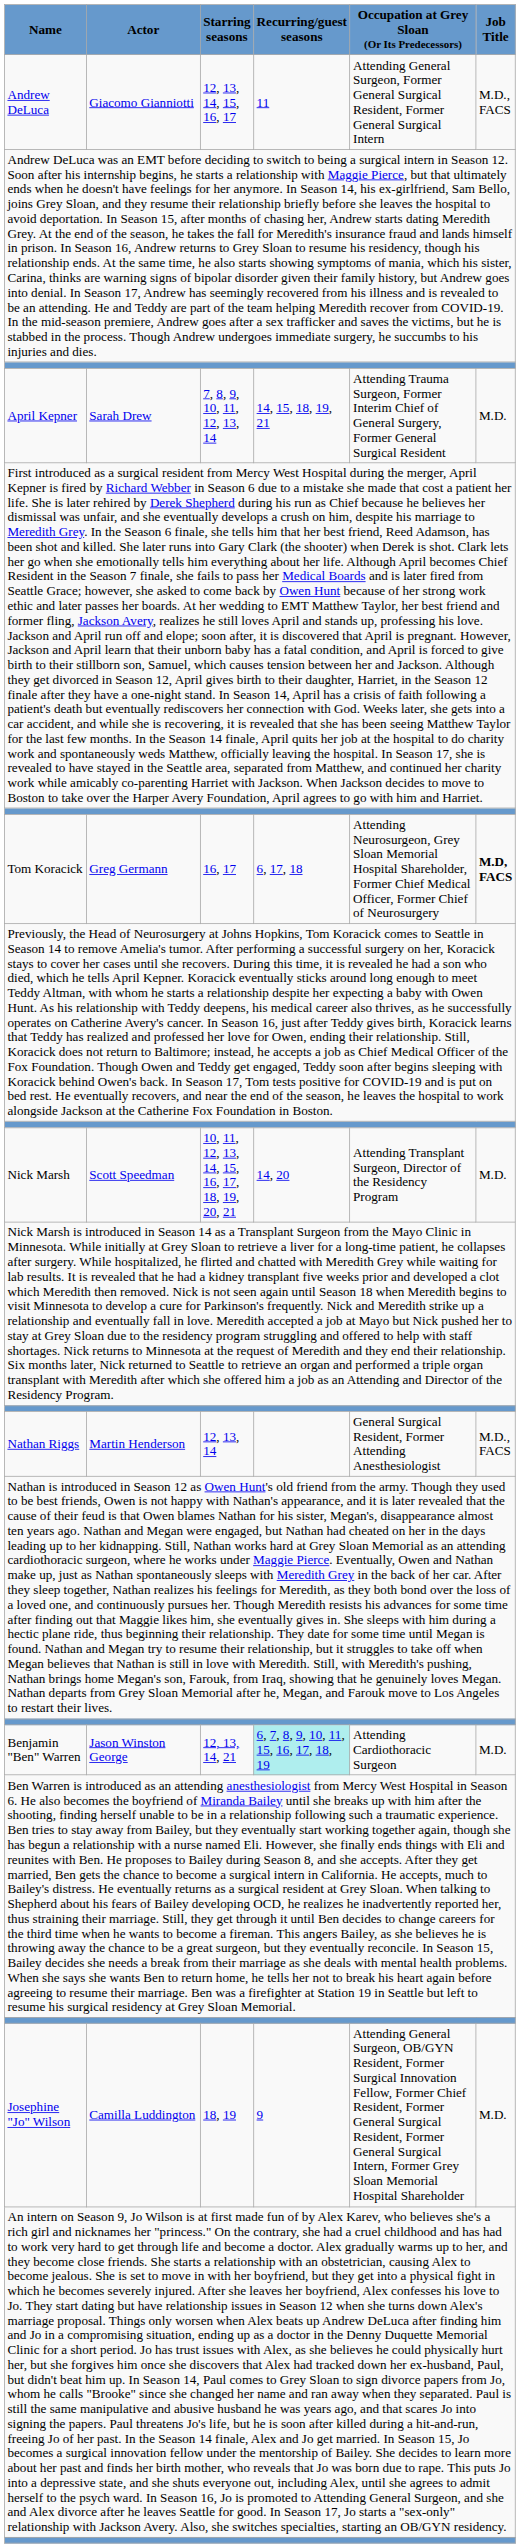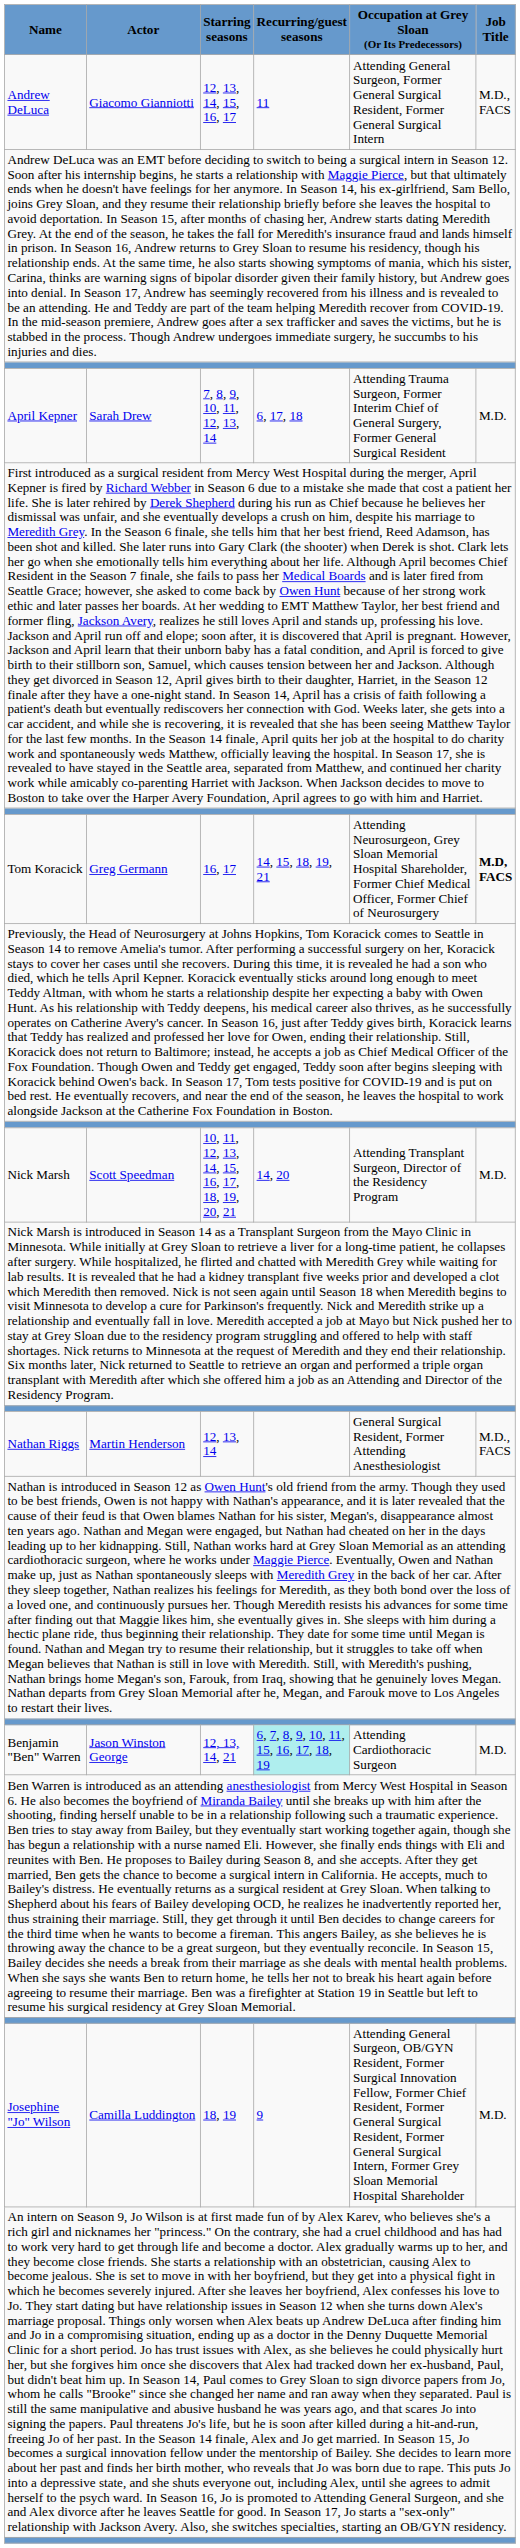(294, 415) 14, 15, 18, 19, 21 -> (280, 415) 6, 17, 18
(280, 869) 6, 17, 18 -> (294, 869) 14, 15, 18, 19, 21
